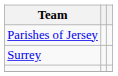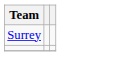- row: (53, 35)
